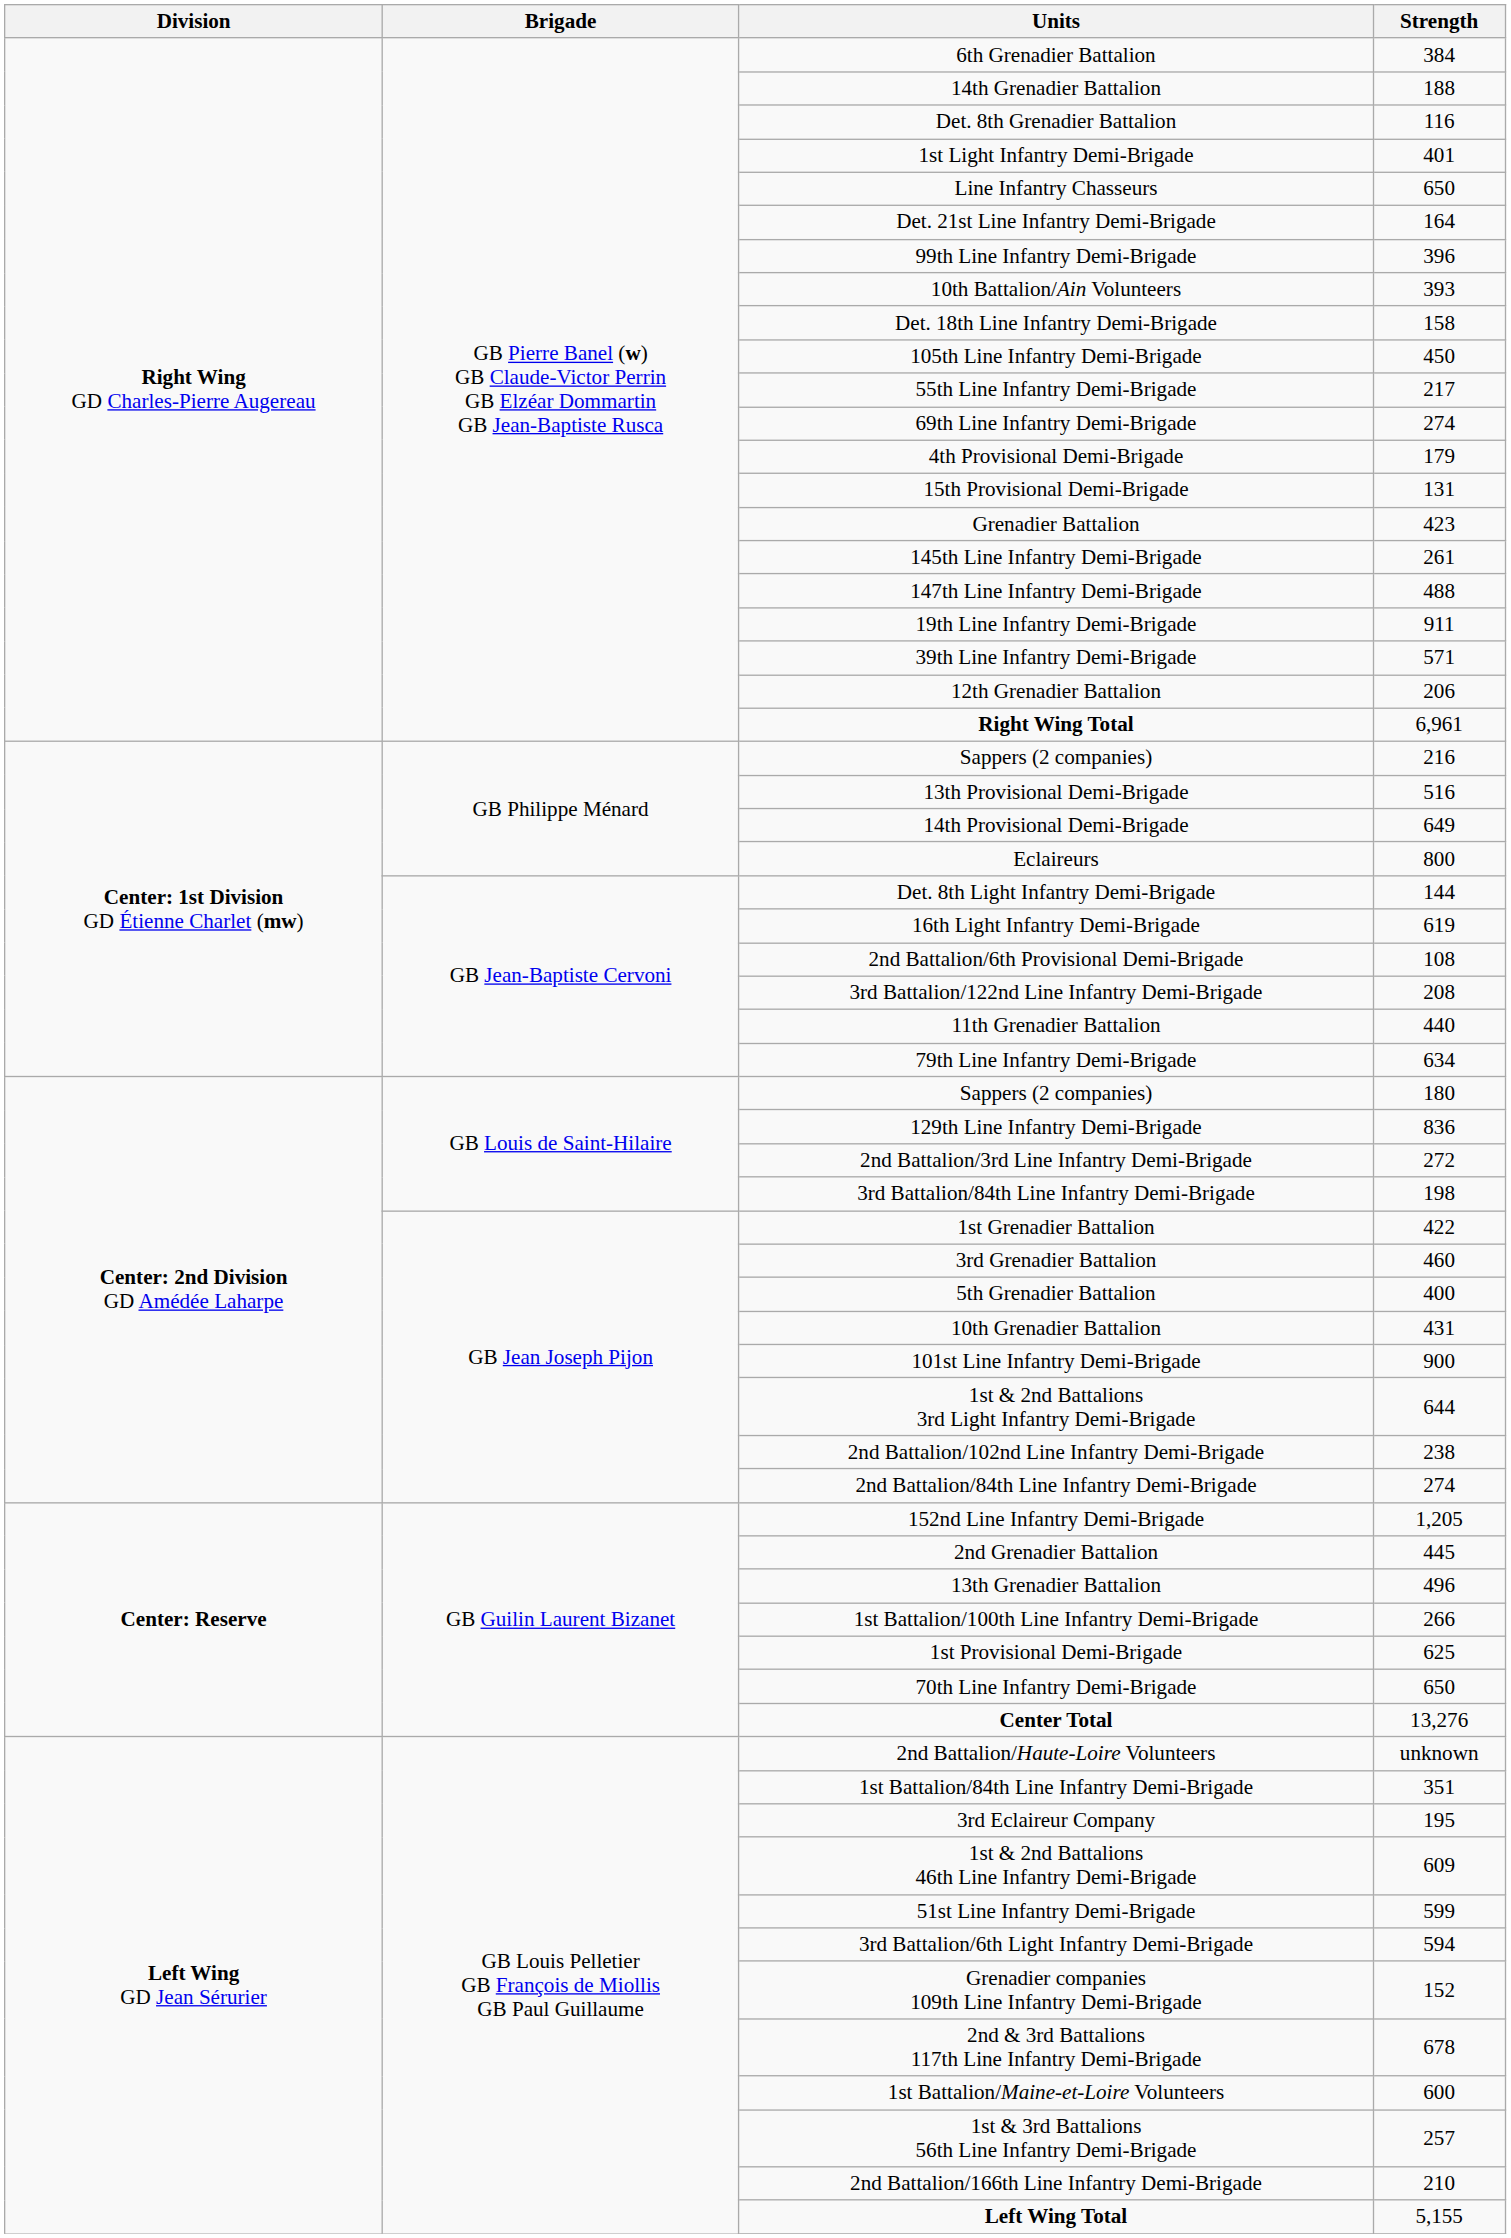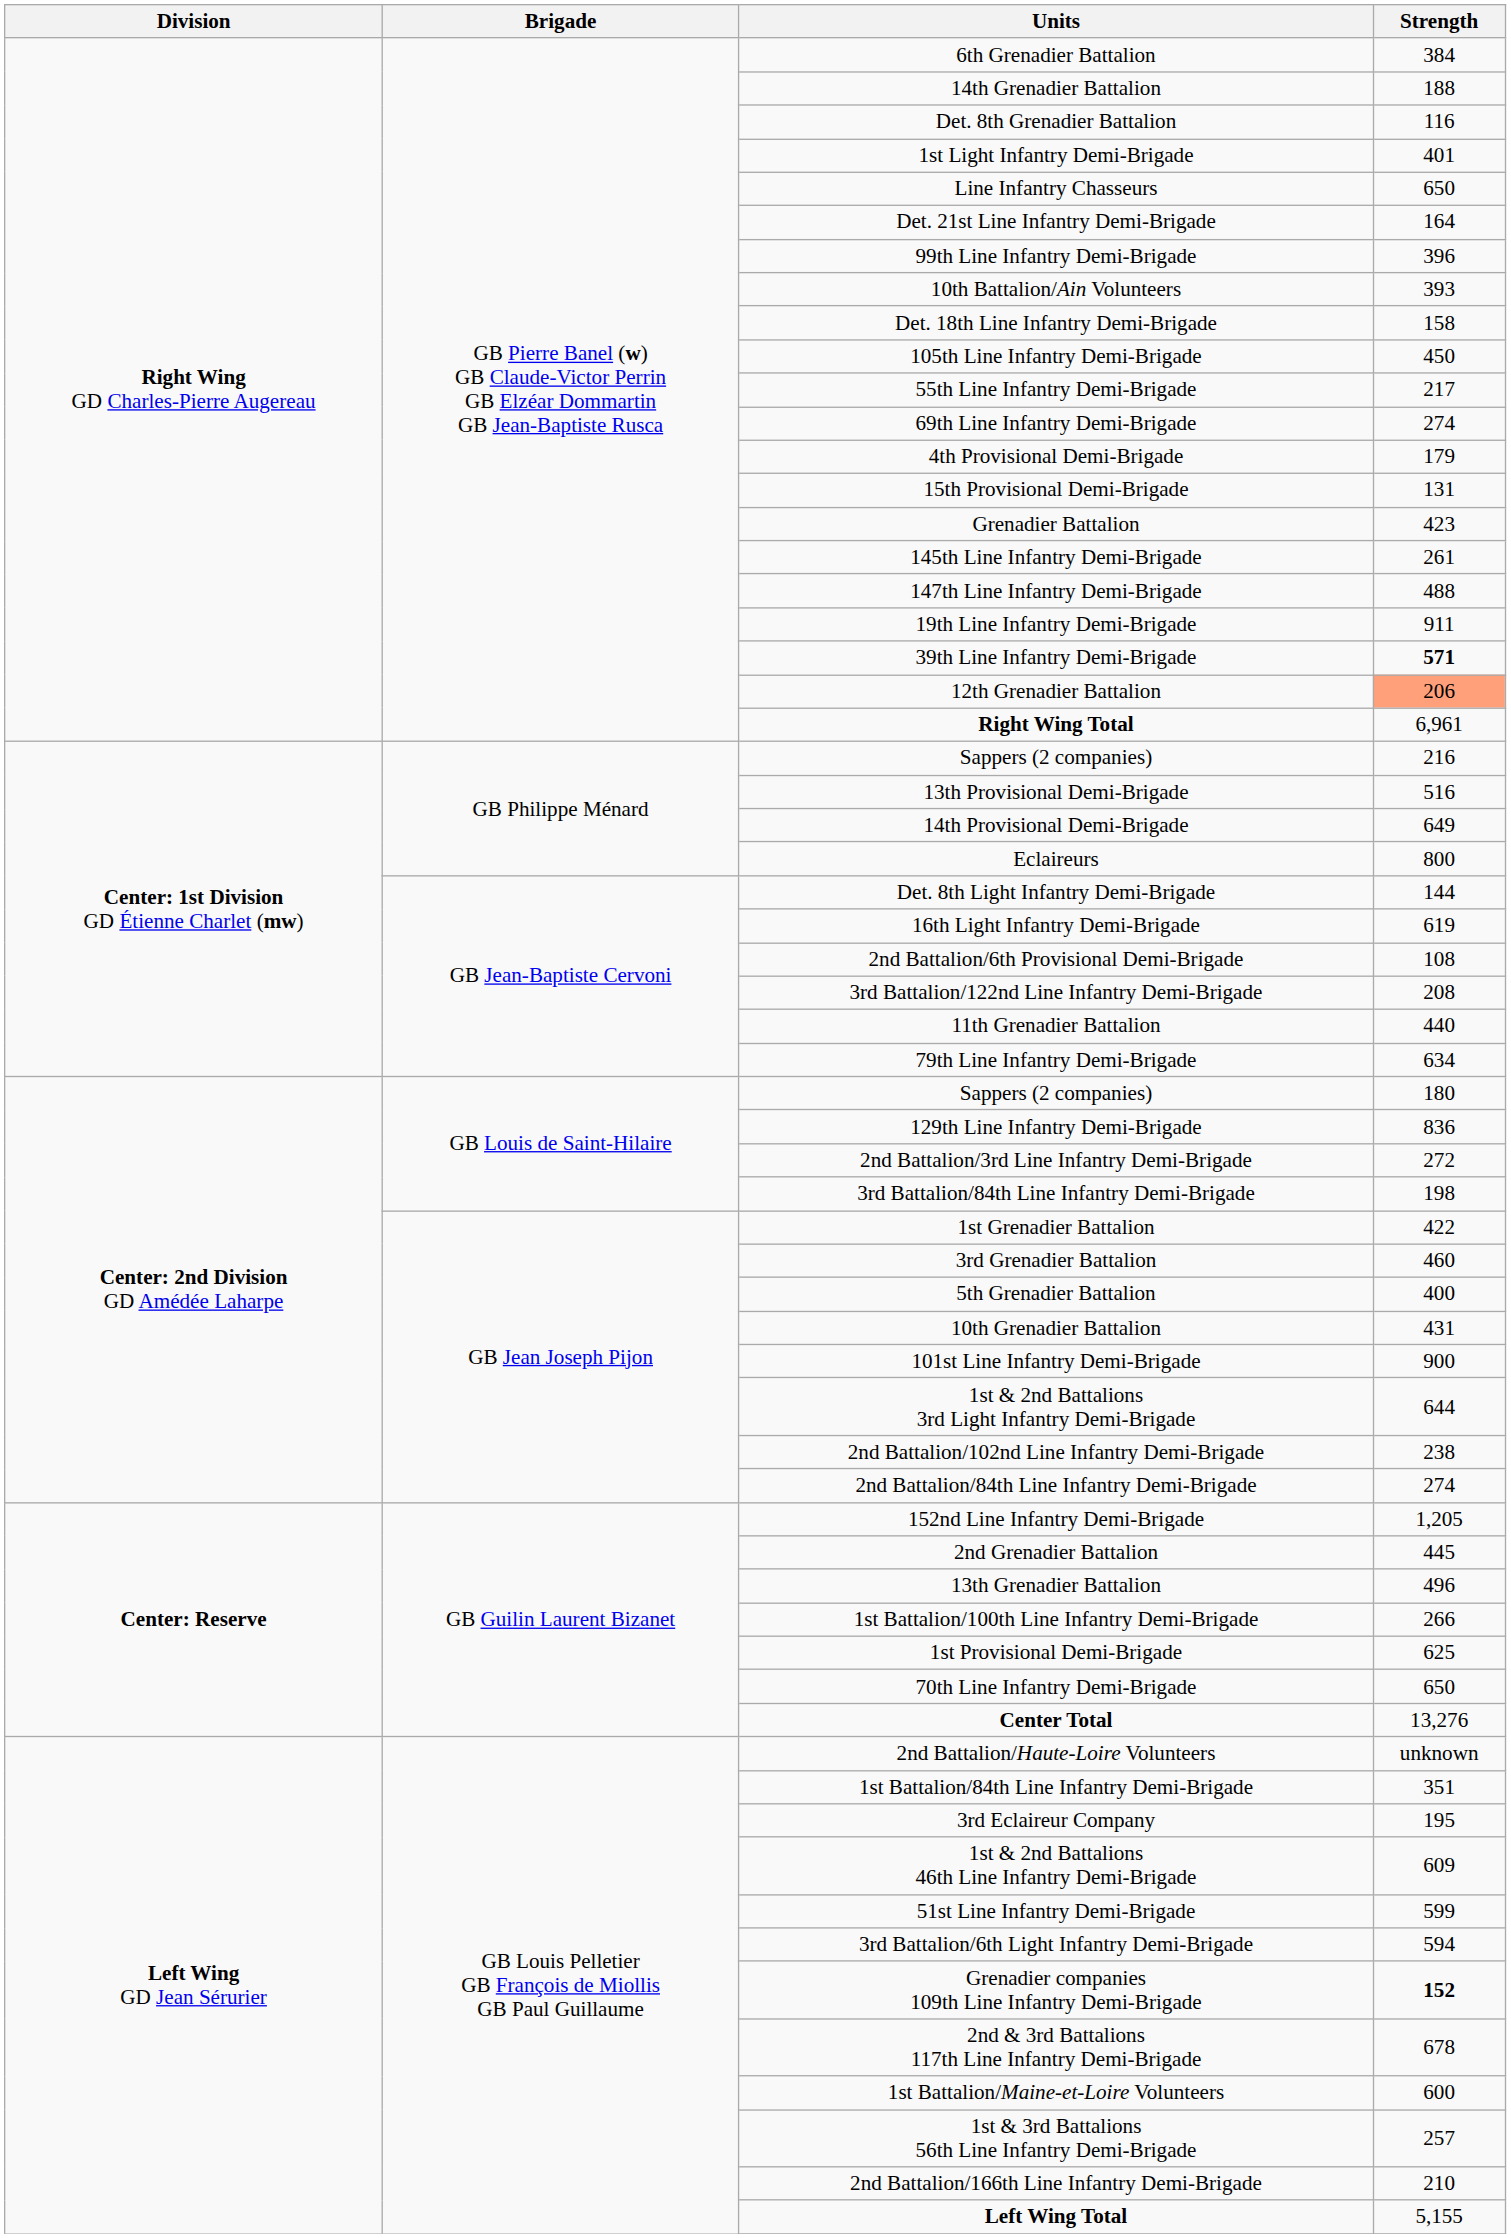(1439, 657) normal -> (1439, 657) bold
(1439, 691) no background -> (1439, 691) lightsalmon background
(1439, 1989) normal -> (1439, 1989) bold
